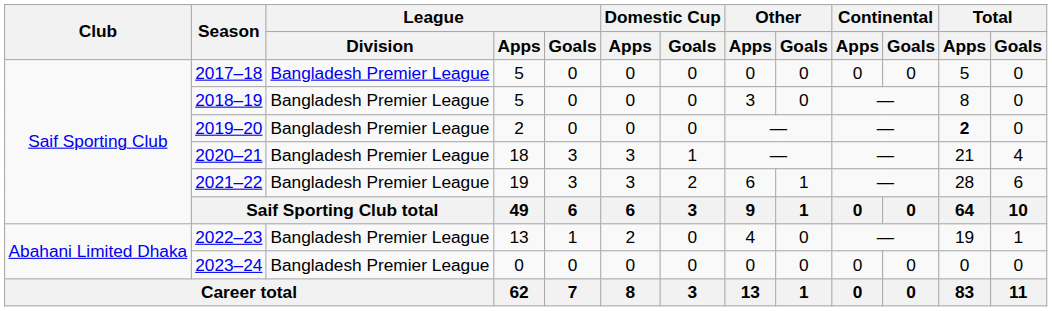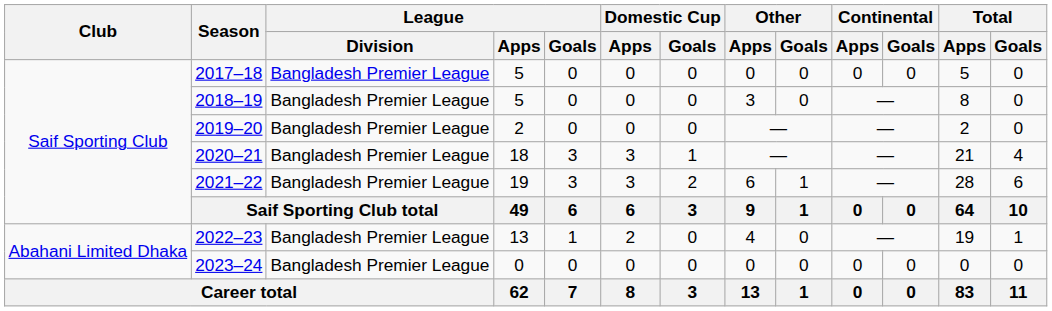(965, 127) bold -> (965, 127) normal
